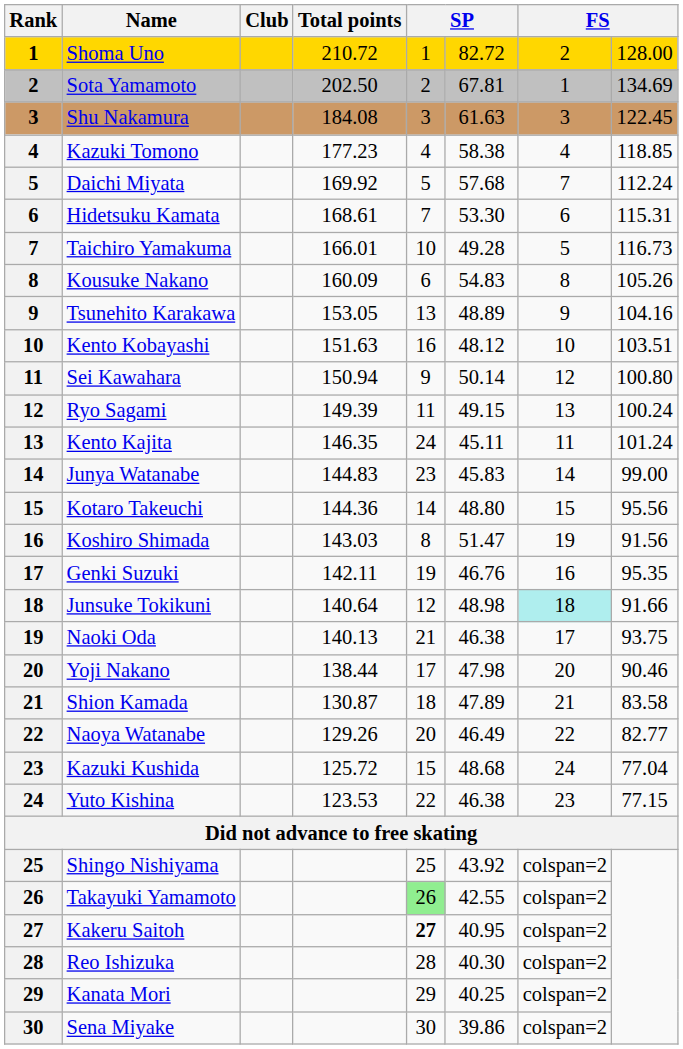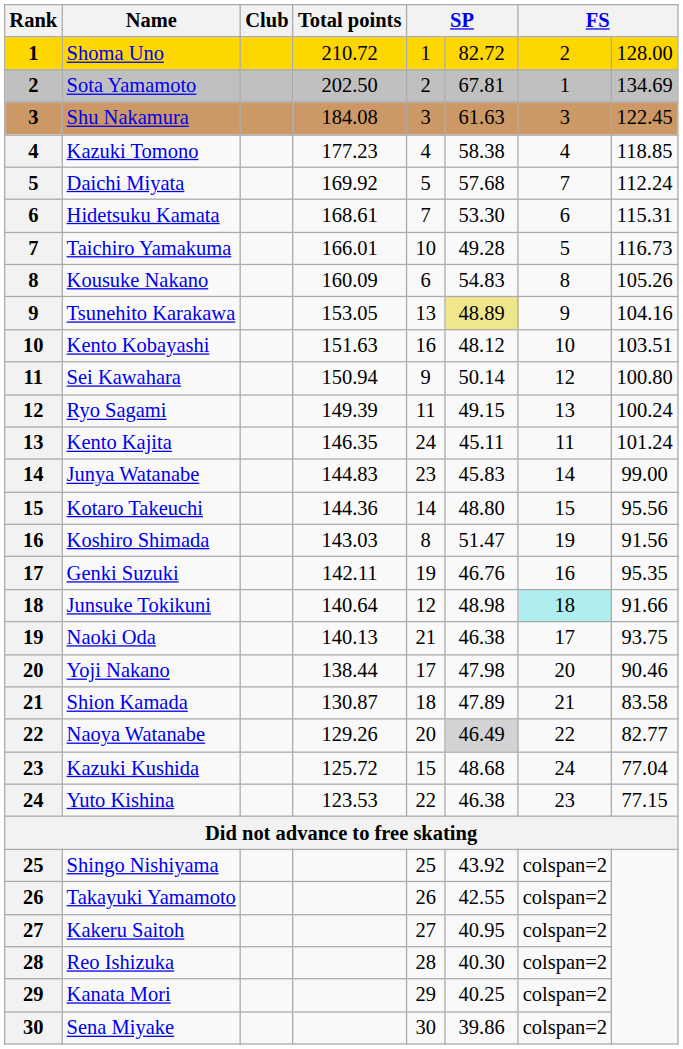(482, 313) no background -> (482, 313) khaki background
(482, 735) no background -> (482, 735) lightgrey background
(426, 897) lightgreen background -> (426, 897) no background
(426, 930) bold -> (426, 930) normal
